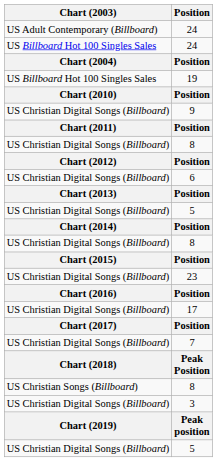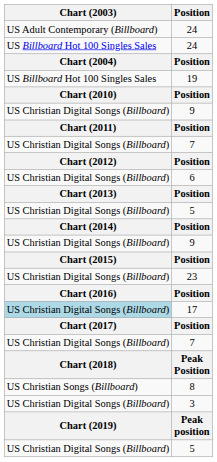(192, 144) 8 -> (192, 144) 7
(192, 243) 8 -> (192, 243) 9
(88, 309) no background -> (88, 309) lightblue background
